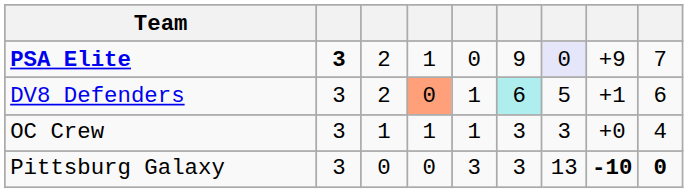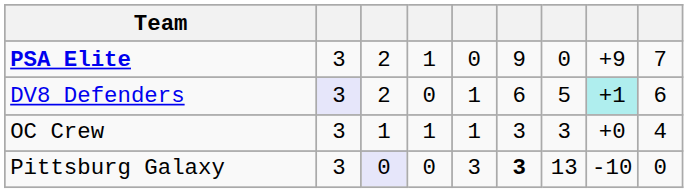(339, 60) bold -> (339, 60) normal
(564, 60) lavender background -> (564, 60) no background
(339, 96) no background -> (339, 96) lavender background
(429, 96) lightsalmon background -> (429, 96) no background
(519, 96) paleturquoise background -> (519, 96) no background
(612, 96) no background -> (612, 96) paleturquoise background
(384, 169) no background -> (384, 169) lavender background
(519, 169) normal -> (519, 169) bold
(612, 169) bold -> (612, 169) normal
(660, 169) bold -> (660, 169) normal
